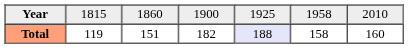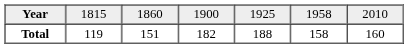(35, 33) lightsalmon background -> (35, 33) no background
(262, 33) lavender background -> (262, 33) no background
